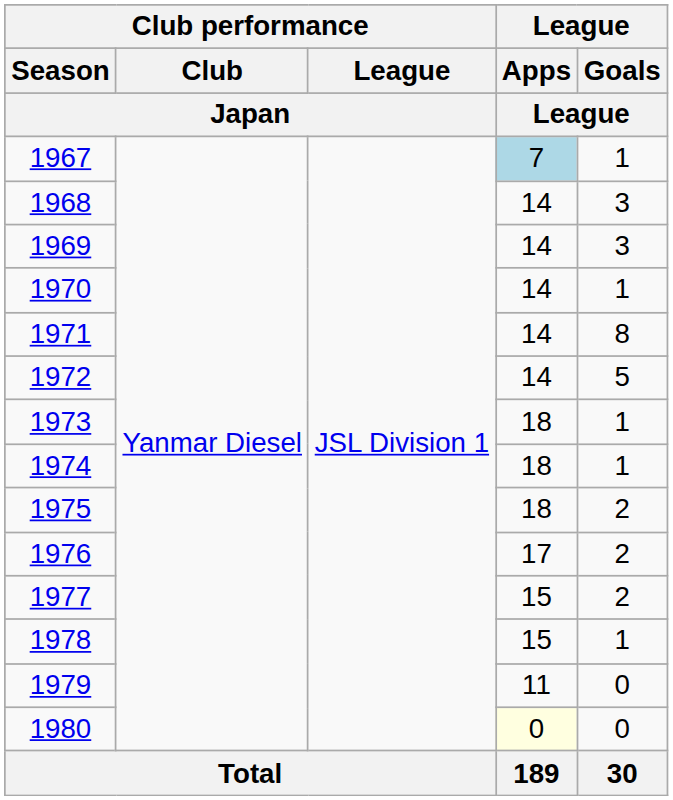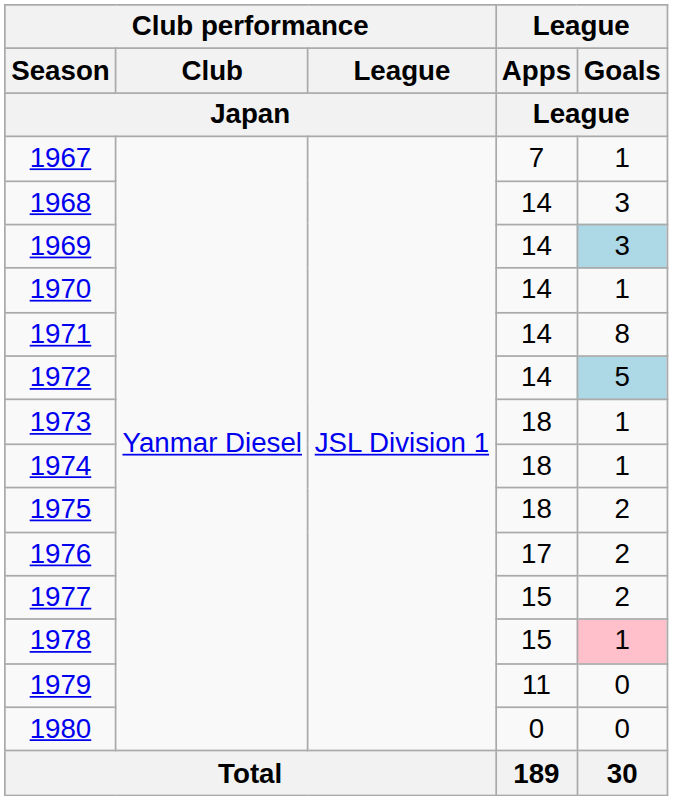(536, 158) lightblue background -> (536, 158) no background
(622, 245) no background -> (622, 245) lightblue background
(622, 377) no background -> (622, 377) lightblue background
(622, 641) no background -> (622, 641) pink background
(536, 728) lightyellow background -> (536, 728) no background
